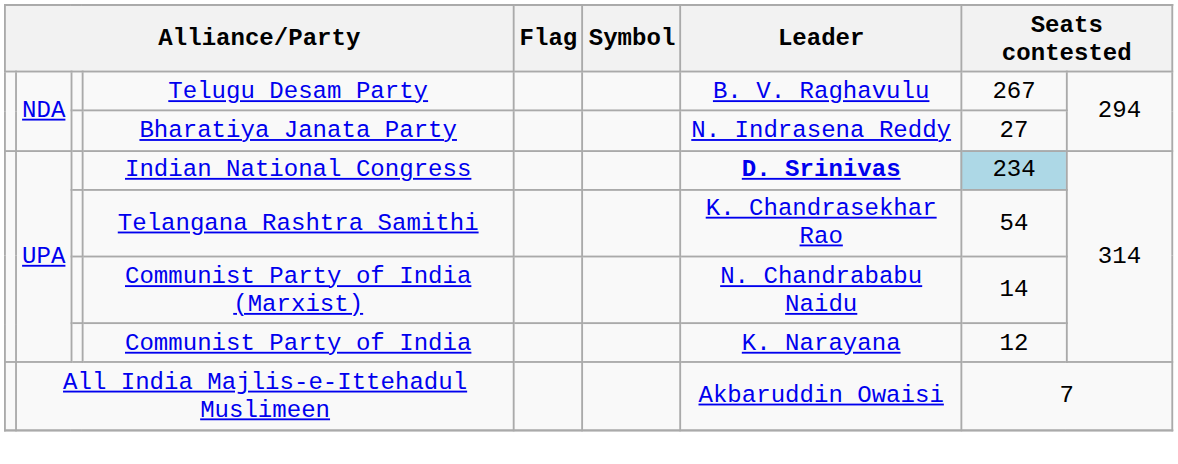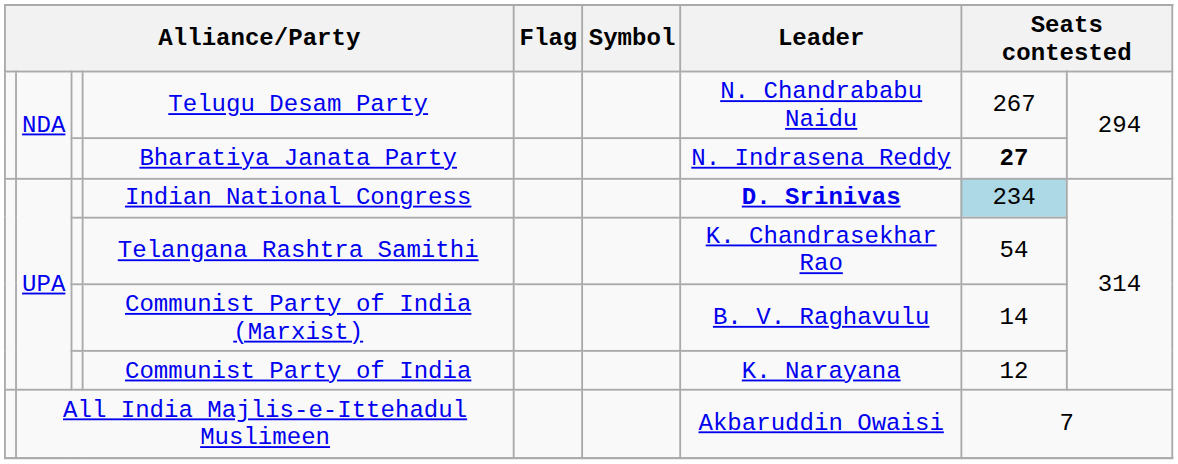(821, 91) B. V. Raghavulu -> (821, 105) N. Chandrababu Naidu
(1014, 131) normal -> (1014, 158) bold
(821, 290) N. Chandrababu Naidu -> (821, 318) B. V. Raghavulu
